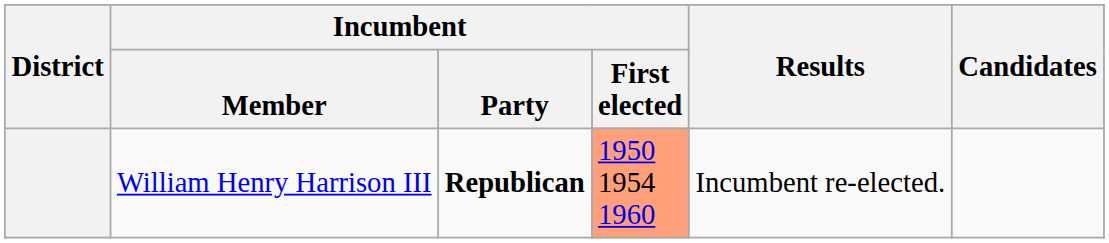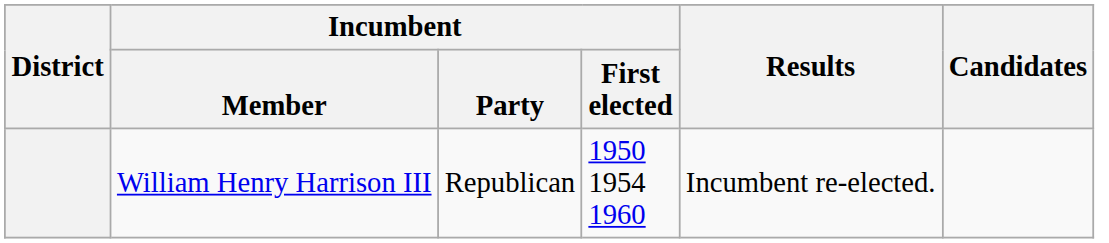(515, 182) bold -> (510, 182) normal
(627, 182) lightsalmon background -> (617, 182) no background
